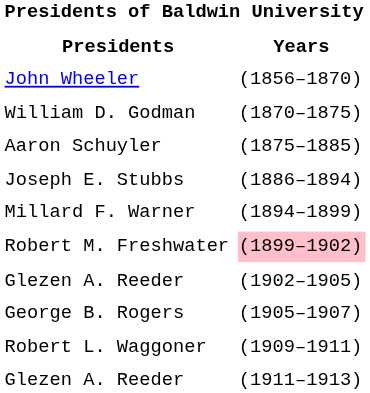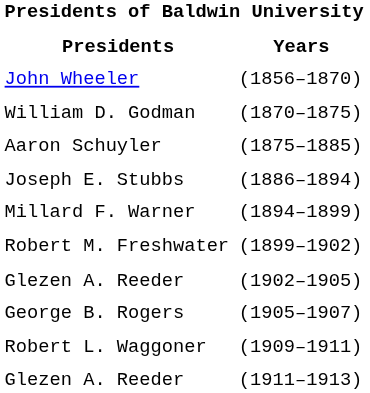(301, 246) pink background -> (301, 246) no background
